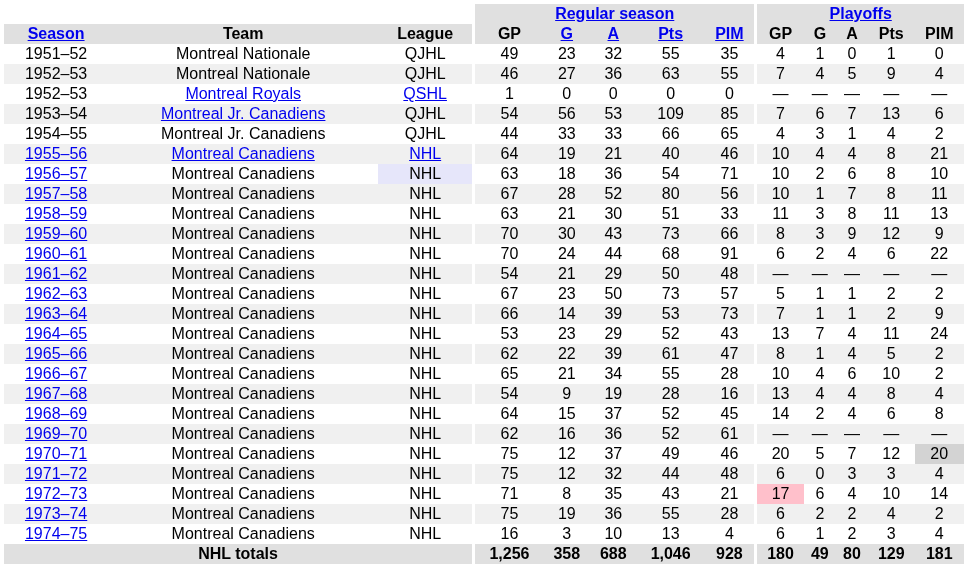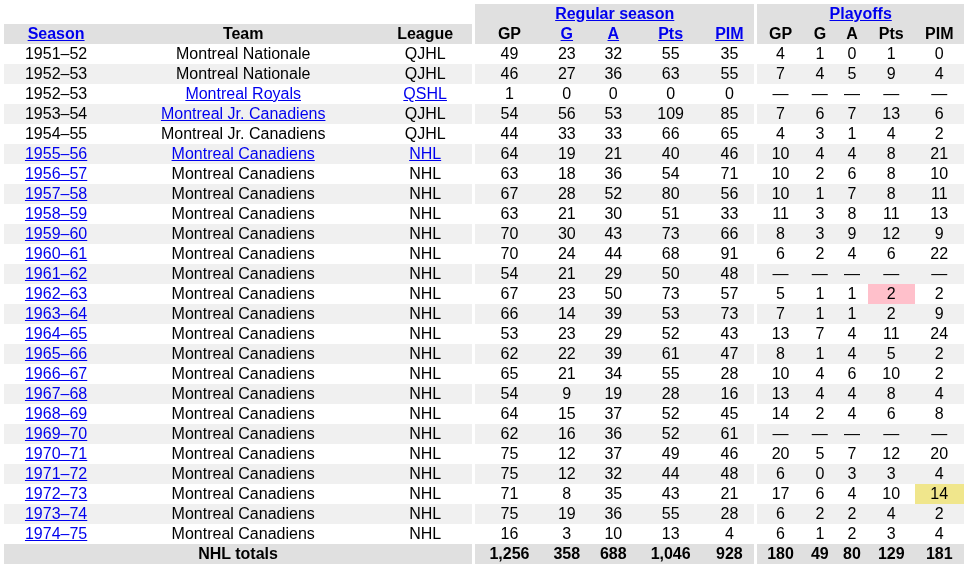(425, 174) lavender background -> (425, 174) no background
(891, 294) no background -> (891, 294) pink background
(939, 454) lightgrey background -> (939, 454) no background
(781, 494) pink background -> (781, 494) no background
(939, 494) no background -> (939, 494) khaki background
